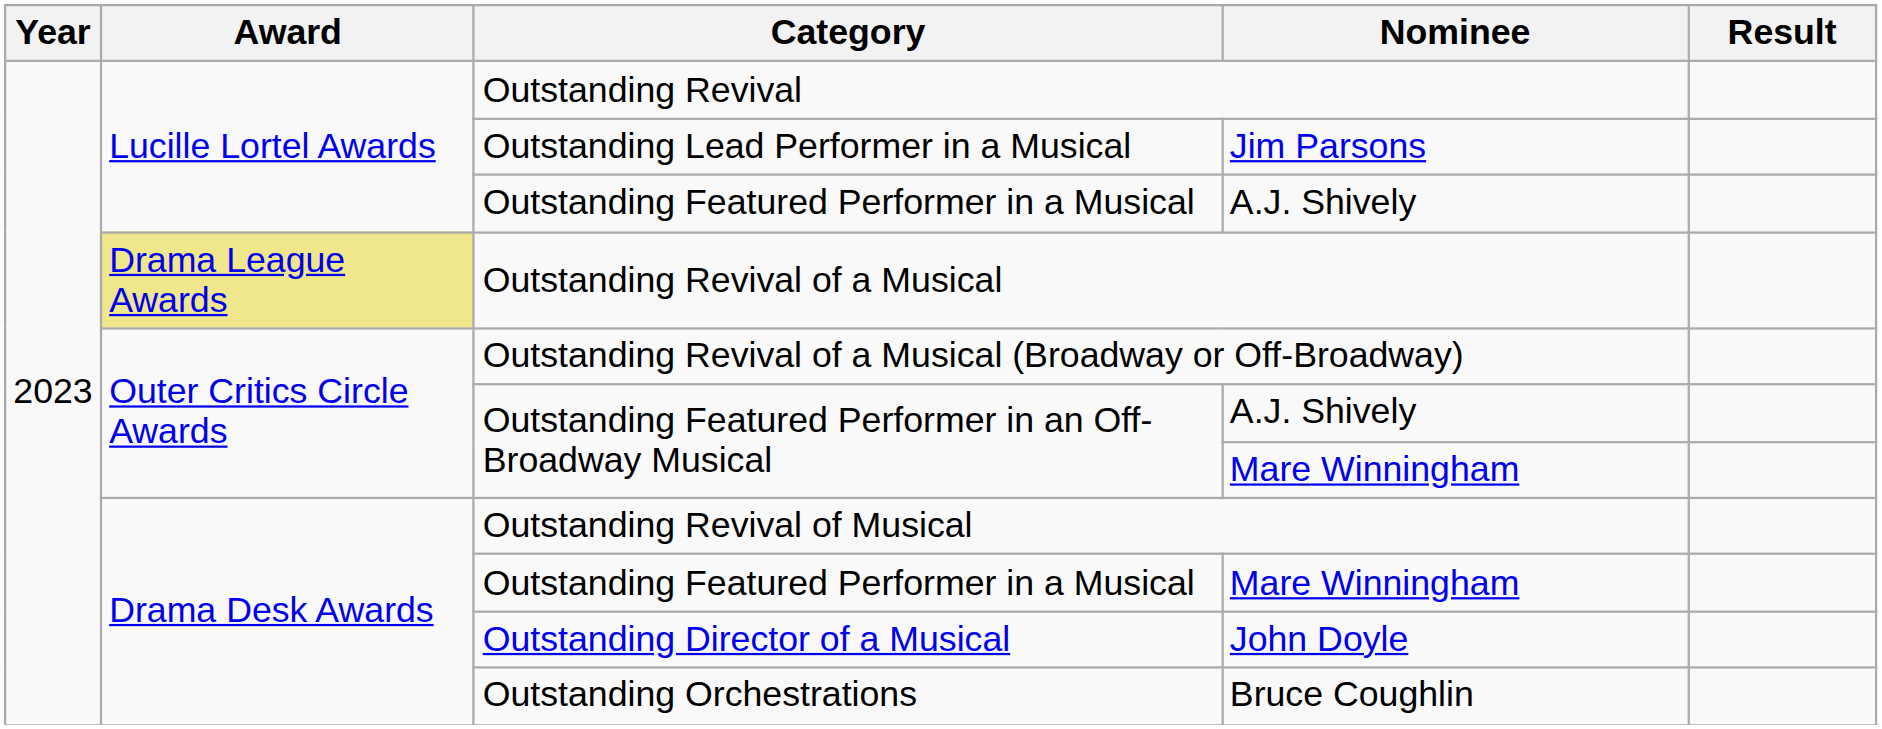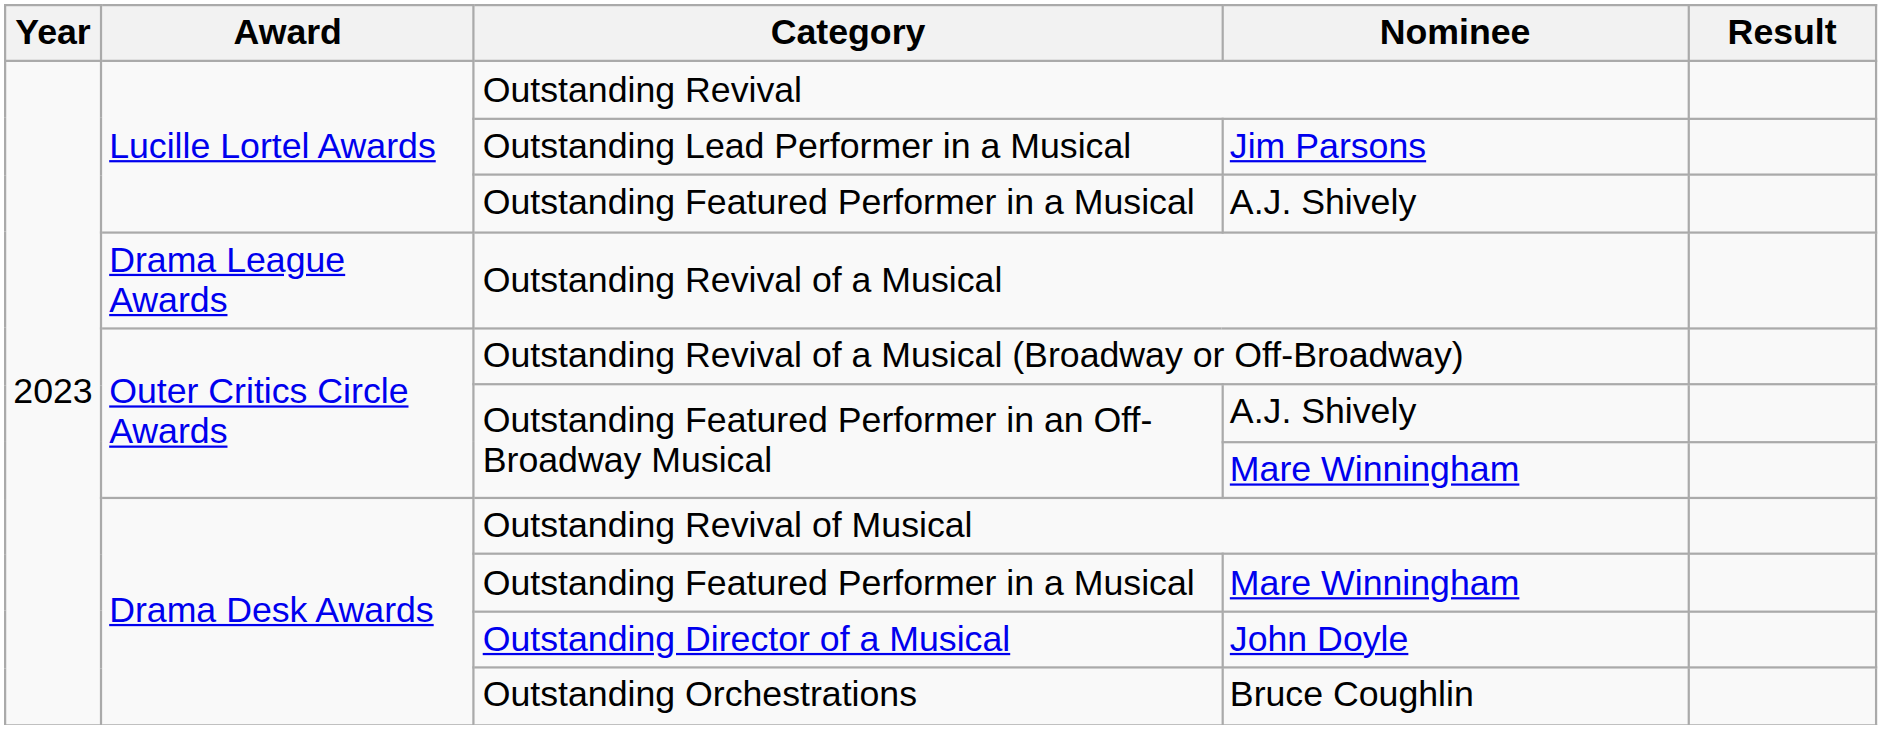(227, 279) khaki background -> (227, 279) no background
